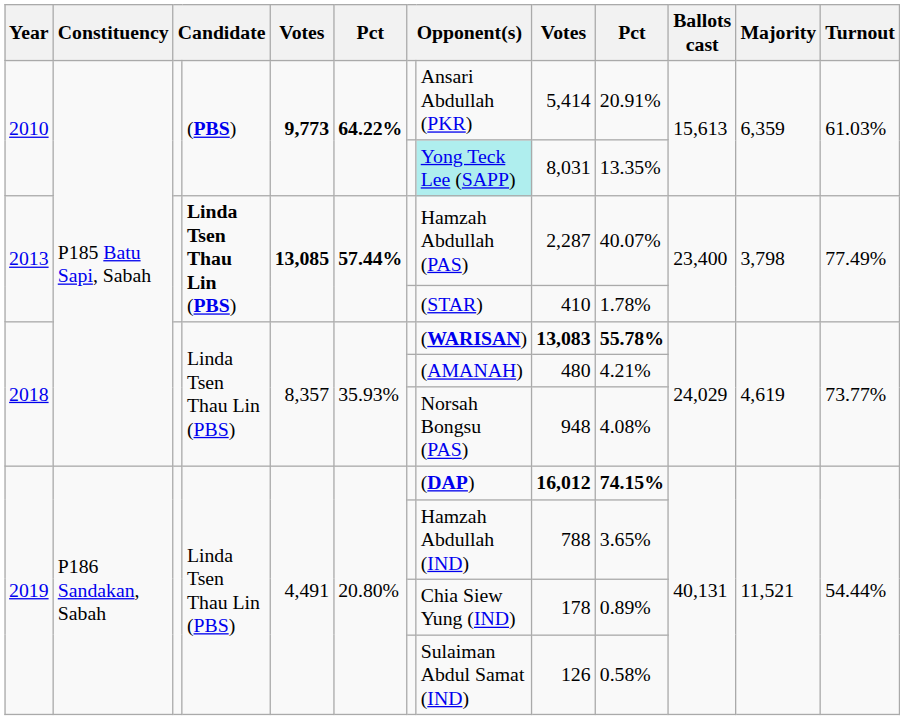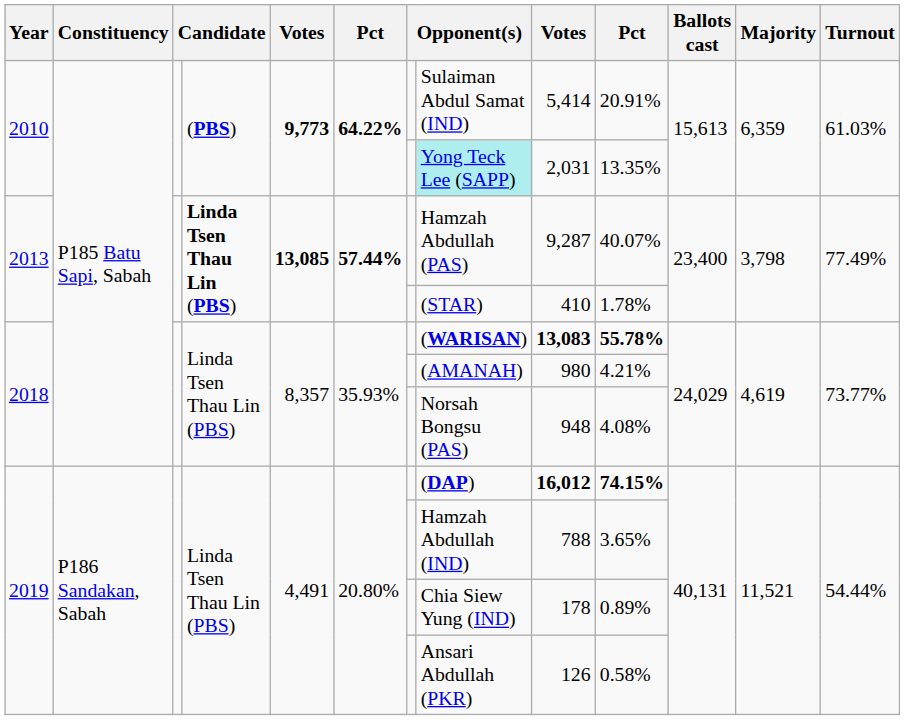(457, 100) Ansari Abdullah (PKR) -> (473, 100) Sulaiman Abdul Samat (IND)
(568, 167) 8,031 -> (568, 167) 2,031
(568, 240) 2,287 -> (568, 240) 9,287
(576, 370) 480 -> (576, 370) 980
(473, 674) Sulaiman Abdul Samat (IND) -> (457, 674) Ansari Abdullah (PKR)
